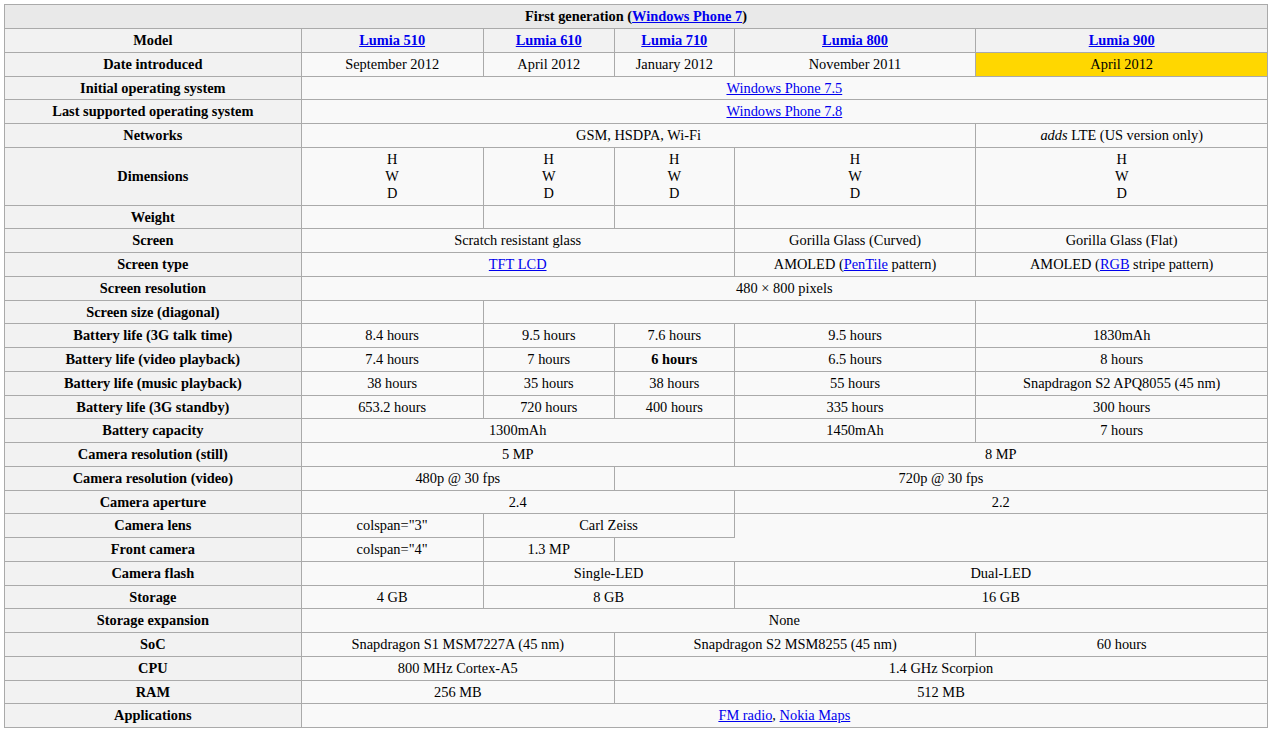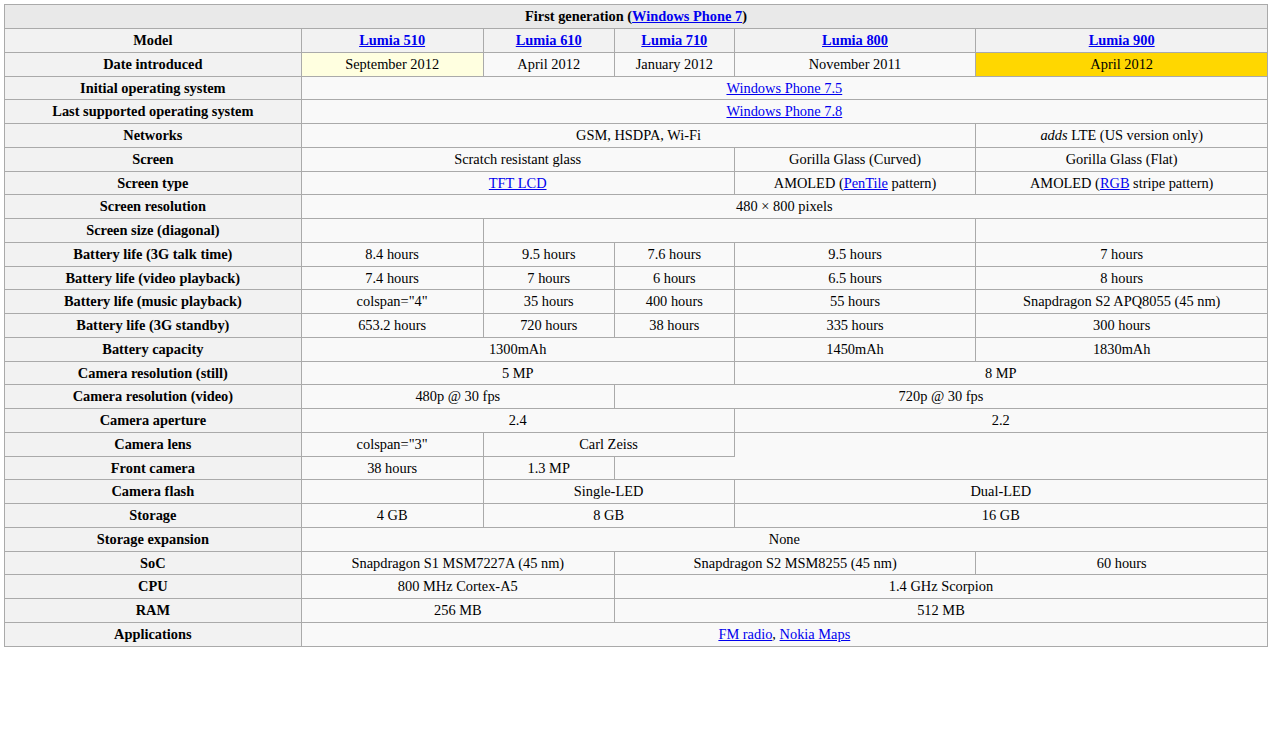(392, 64) no background -> (392, 64) lightyellow background
- row: (153, 176)
- row: (153, 217)
(1122, 335) 1830mAh -> (1122, 254) 7 hours
(674, 359) bold -> (674, 278) normal
(392, 383) 38 hours -> (392, 301) colspan="4"
(674, 383) 38 hours -> (674, 301) 400 hours
(674, 407) 400 hours -> (674, 325) 38 hours
(1122, 430) 7 hours -> (1122, 349) 1830mAh
(392, 549) colspan="4" -> (392, 468) 38 hours
